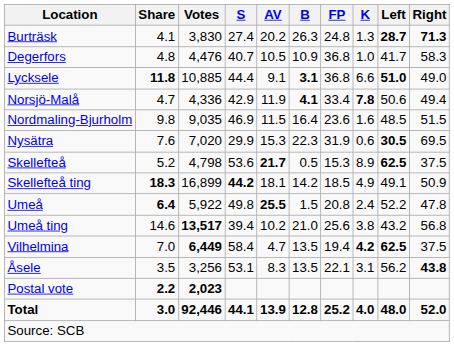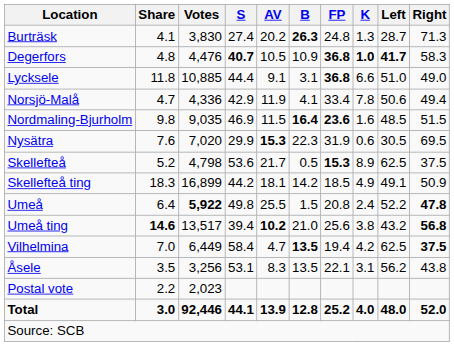(305, 36) normal -> (305, 36) bold
(393, 36) bold -> (393, 36) normal
(434, 36) bold -> (434, 36) normal
(241, 57) normal -> (241, 57) bold
(337, 57) normal -> (337, 57) bold
(365, 57) normal -> (365, 57) bold
(393, 57) normal -> (393, 57) bold
(163, 78) bold -> (163, 78) normal
(309, 78) bold -> (309, 78) normal
(337, 78) normal -> (337, 78) bold
(393, 78) bold -> (393, 78) normal
(309, 99) bold -> (309, 99) normal
(365, 99) bold -> (365, 99) normal
(305, 120) normal -> (305, 120) bold
(337, 120) normal -> (337, 120) bold
(273, 141) normal -> (273, 141) bold
(393, 141) bold -> (393, 141) normal
(273, 162) bold -> (273, 162) normal
(337, 162) normal -> (337, 162) bold
(393, 162) bold -> (393, 162) normal
(162, 183) bold -> (162, 183) normal
(241, 183) bold -> (241, 183) normal
(166, 204) bold -> (166, 204) normal
(205, 204) normal -> (205, 204) bold
(273, 204) bold -> (273, 204) normal
(434, 204) normal -> (434, 204) bold
(162, 225) normal -> (162, 225) bold
(202, 225) bold -> (202, 225) normal
(273, 225) normal -> (273, 225) bold
(434, 225) normal -> (434, 225) bold
(205, 246) bold -> (205, 246) normal
(305, 246) normal -> (305, 246) bold
(365, 246) bold -> (365, 246) normal
(393, 246) bold -> (393, 246) normal
(434, 246) normal -> (434, 246) bold
(434, 267) bold -> (434, 267) normal
(166, 288) bold -> (166, 288) normal
(205, 288) bold -> (205, 288) normal
